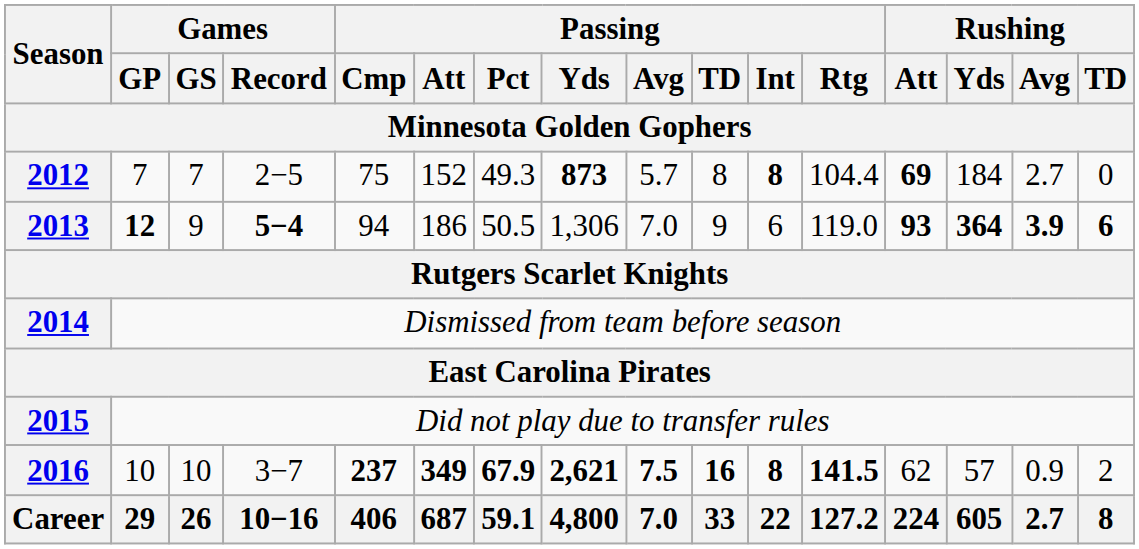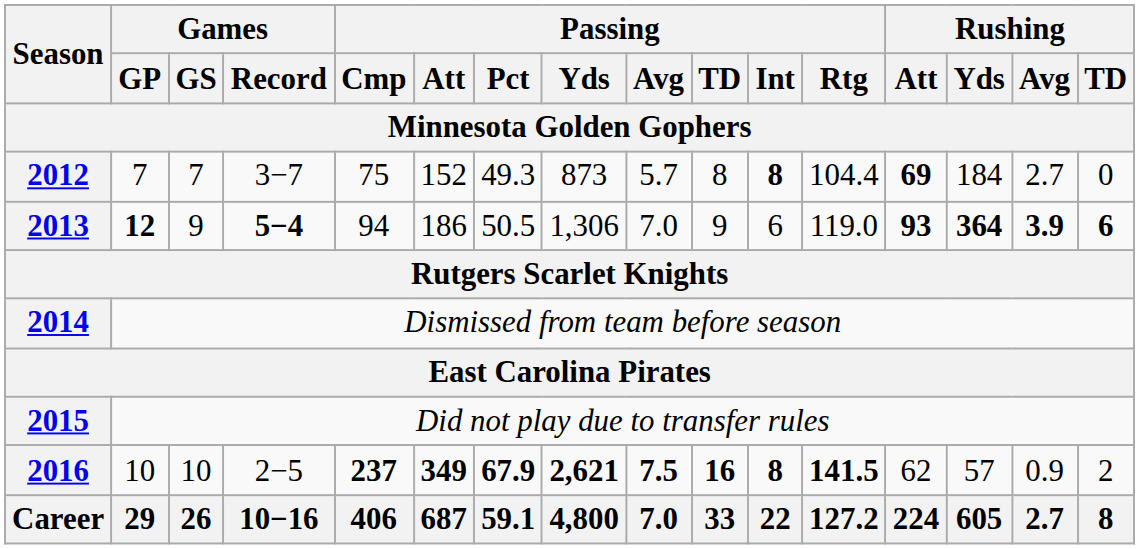(279, 175) 2−5 -> (279, 175) 3−7
(584, 175) bold -> (584, 175) normal
(279, 469) 3−7 -> (279, 469) 2−5
